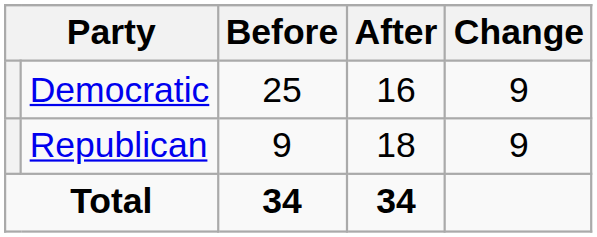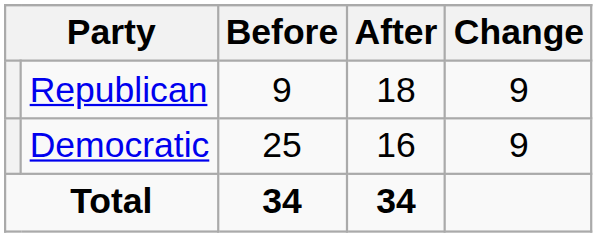rows swapped: (119, 145) <-> (119, 88)
